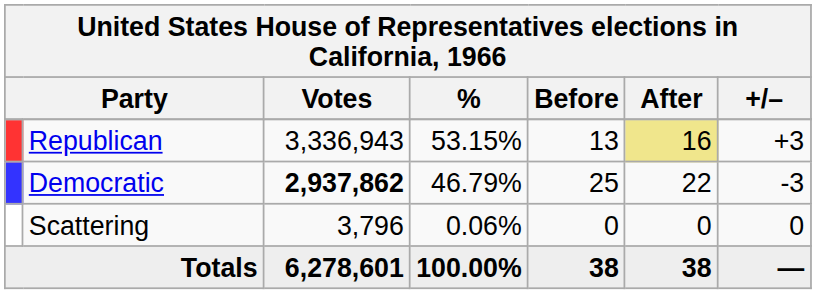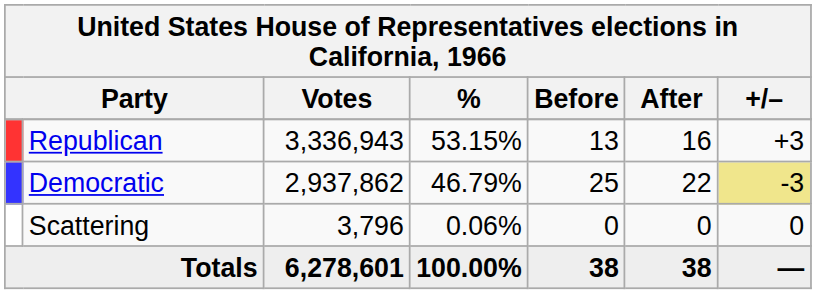(697, 141) khaki background -> (697, 141) no background
(344, 183) bold -> (344, 183) normal
(792, 183) no background -> (792, 183) khaki background
